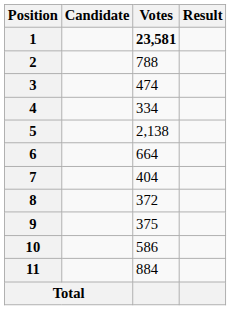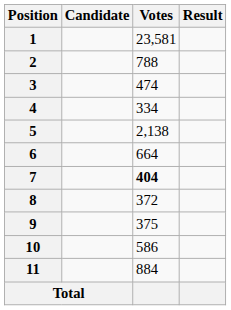(156, 39) bold -> (156, 39) normal
(147, 177) normal -> (147, 177) bold
